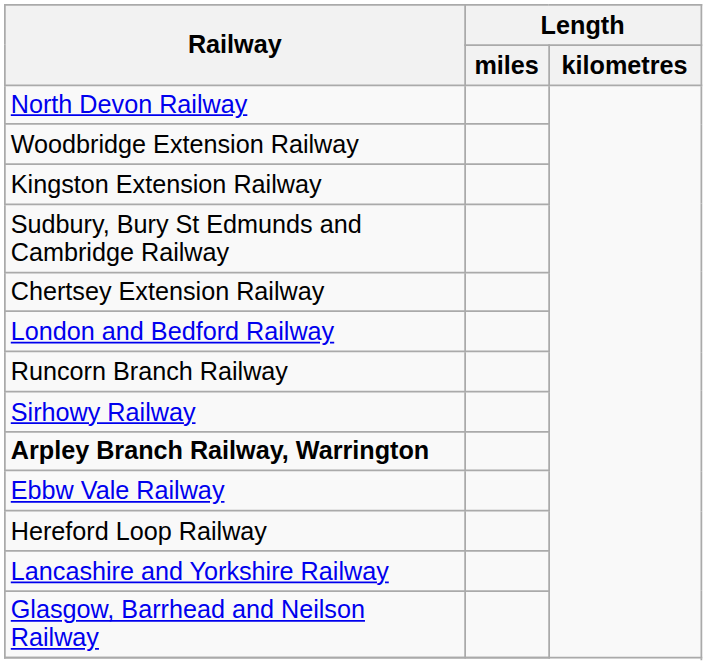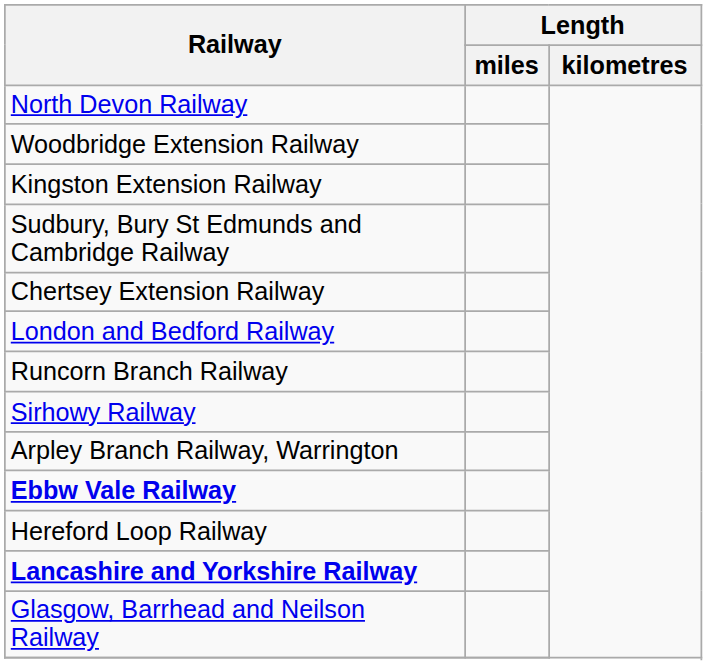(220, 451) bold -> (205, 451) normal
(118, 491) normal -> (123, 491) bold
(200, 571) normal -> (214, 571) bold
